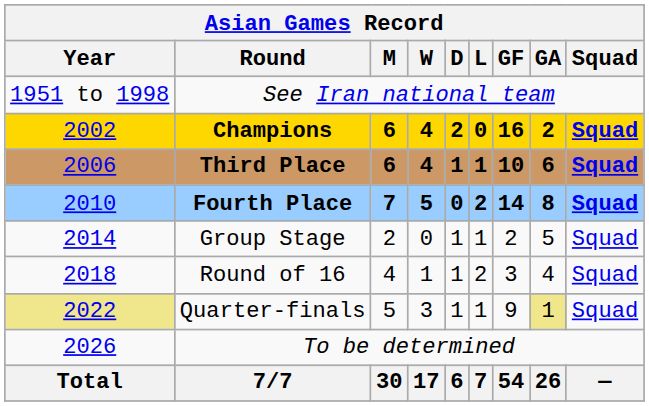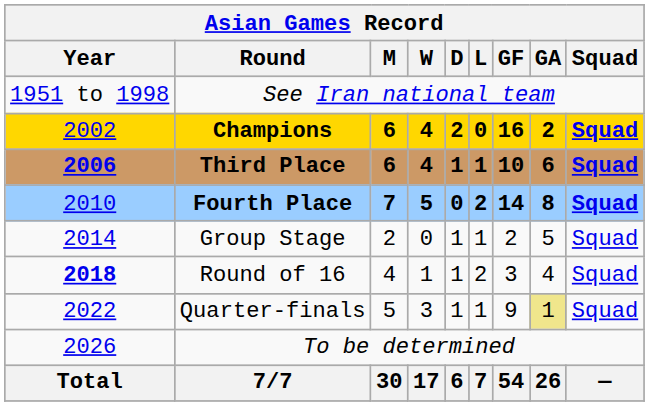(90, 167) normal -> (90, 167) bold
(90, 275) normal -> (90, 275) bold
(90, 311) khaki background -> (90, 311) no background
